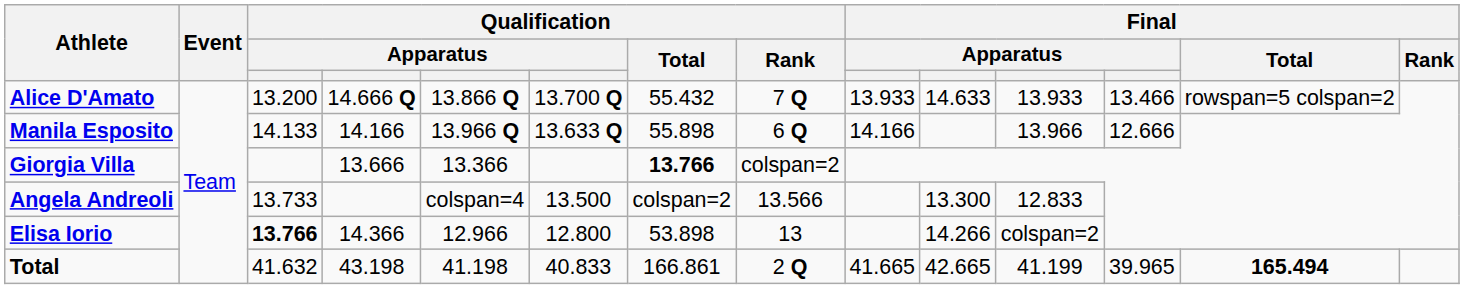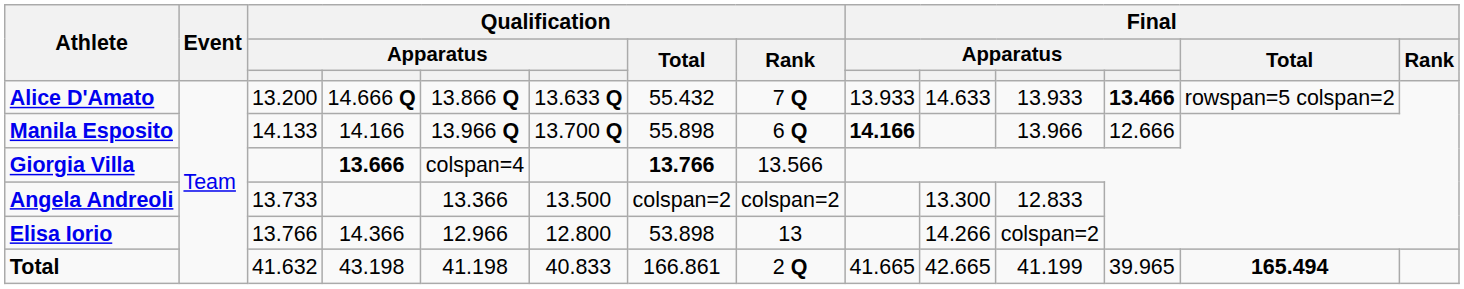(578, 98) 13.700 Q -> (578, 98) 13.633 Q
(1142, 98) normal -> (1142, 98) bold
(578, 132) 13.633 Q -> (578, 132) 13.700 Q
(882, 132) normal -> (882, 132) bold
(372, 165) normal -> (372, 165) bold
(475, 165) 13.366 -> (475, 165) colspan=4
(790, 165) colspan=2 -> (790, 165) 13.566
(475, 199) colspan=4 -> (475, 199) 13.366
(790, 199) 13.566 -> (790, 199) colspan=2
(285, 233) bold -> (285, 233) normal
